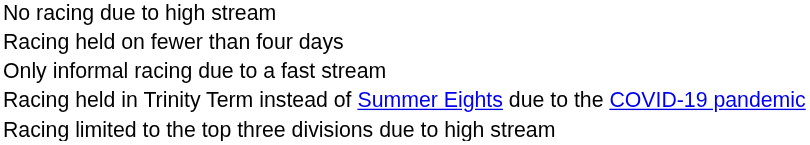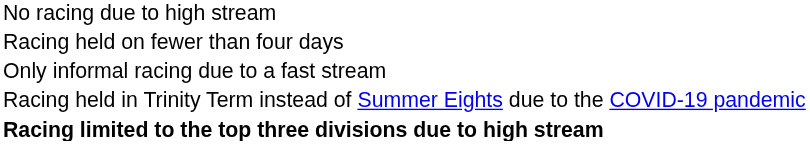(279, 129) normal -> (303, 129) bold
